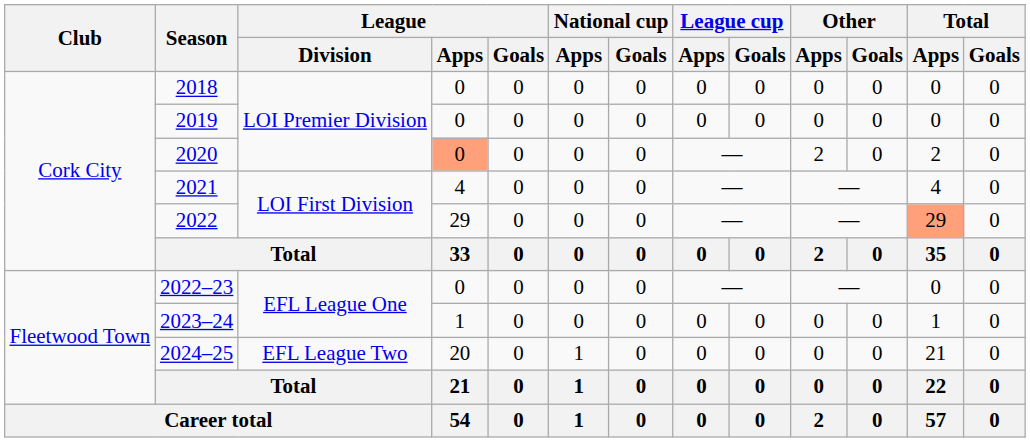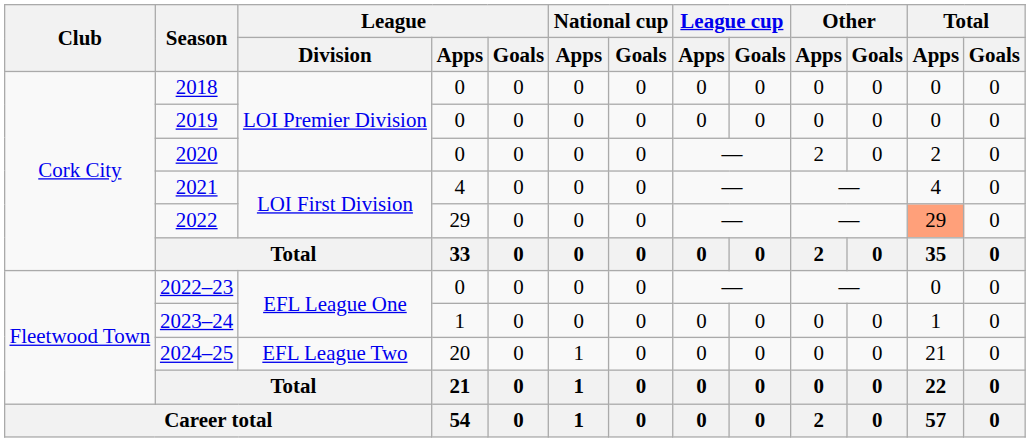(460, 154) lightsalmon background -> (460, 154) no background
